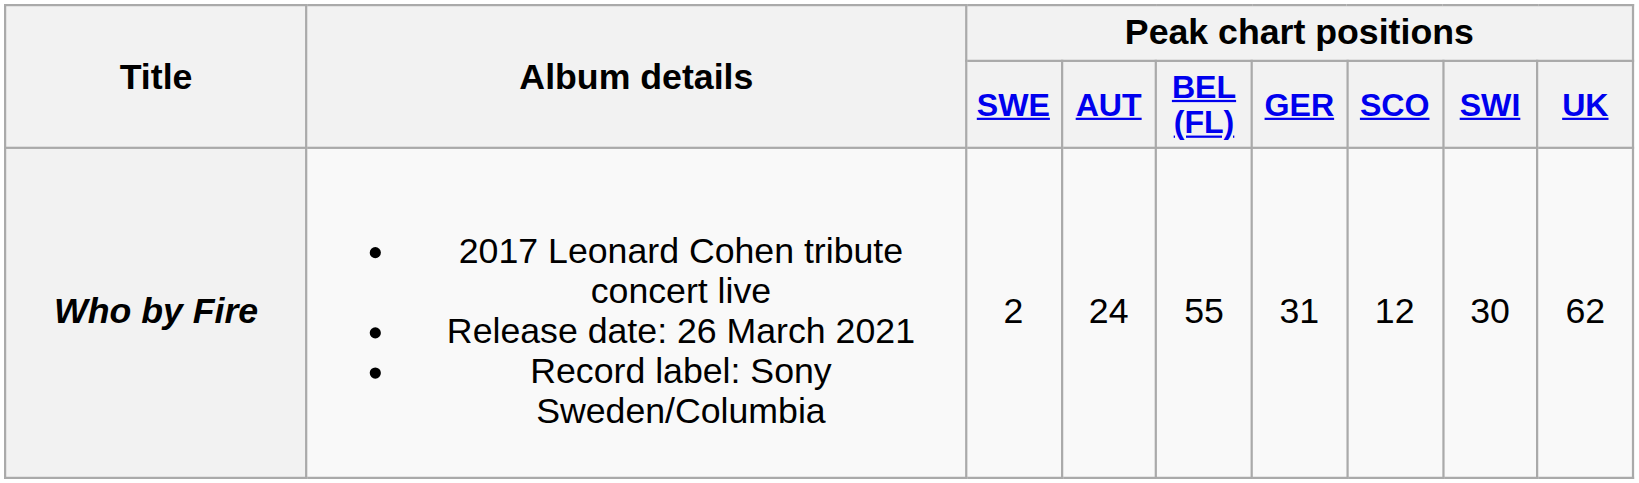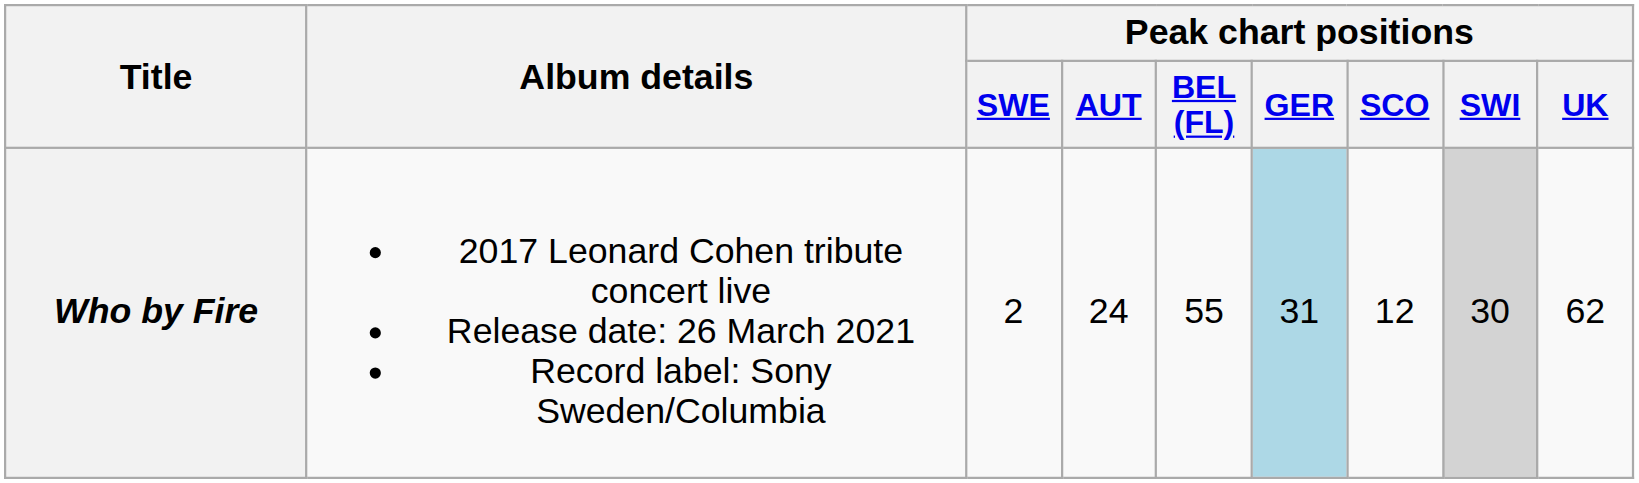(1299, 311) no background -> (1299, 311) lightblue background
(1490, 311) no background -> (1490, 311) lightgrey background
